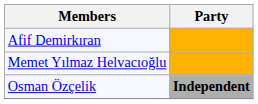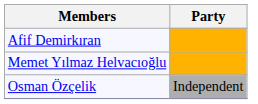(211, 87) bold -> (208, 87) normal
